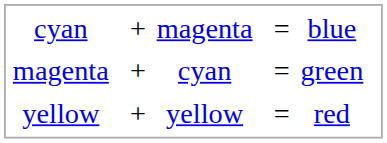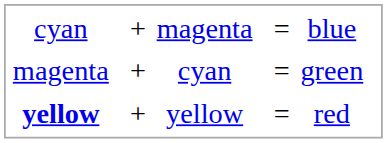(61, 113) normal -> (61, 113) bold
